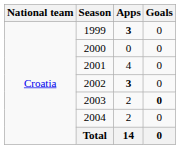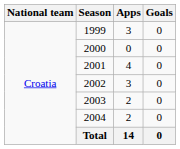(128, 30) bold -> (128, 30) normal
(128, 83) bold -> (128, 83) normal
(159, 100) bold -> (159, 100) normal
